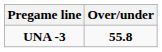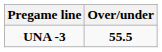(121, 36) 55.8 -> (121, 36) 55.5
